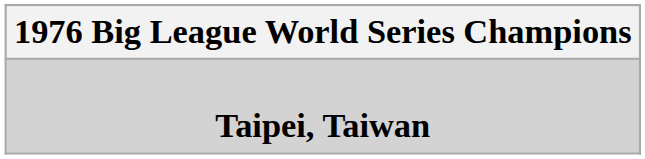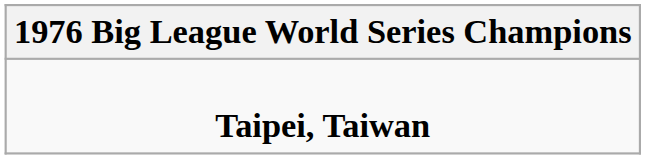(323, 125) lightgrey background -> (323, 125) no background
